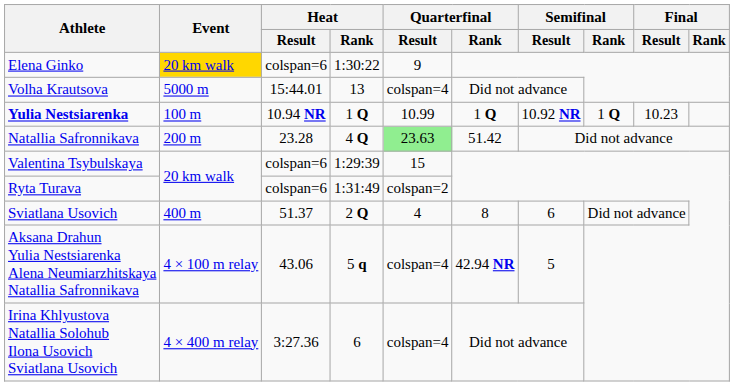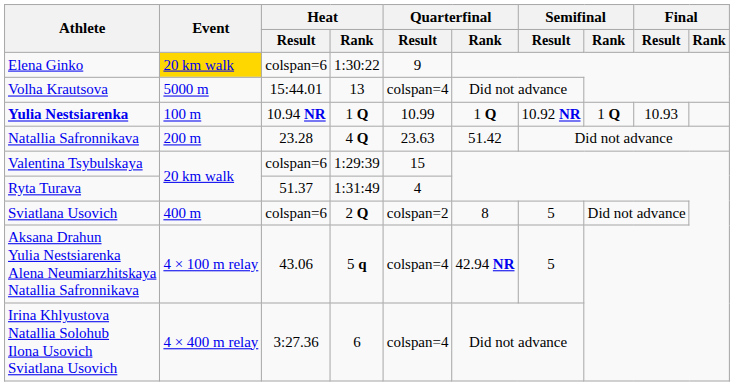(661, 114) 10.23 -> (661, 114) 10.93
(418, 139) lightgreen background -> (418, 139) no background
(296, 188) colspan=6 -> (296, 188) 51.37
(418, 188) colspan=2 -> (418, 188) 4
(296, 213) 51.37 -> (296, 213) colspan=6
(418, 213) 4 -> (418, 213) colspan=2
(551, 213) 6 -> (551, 213) 5
